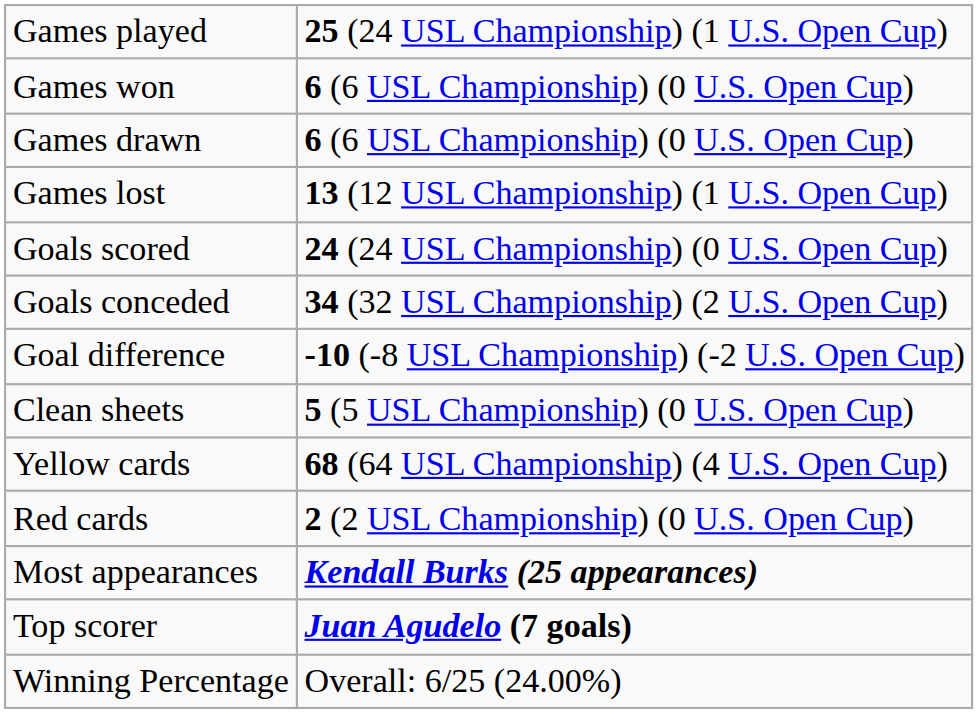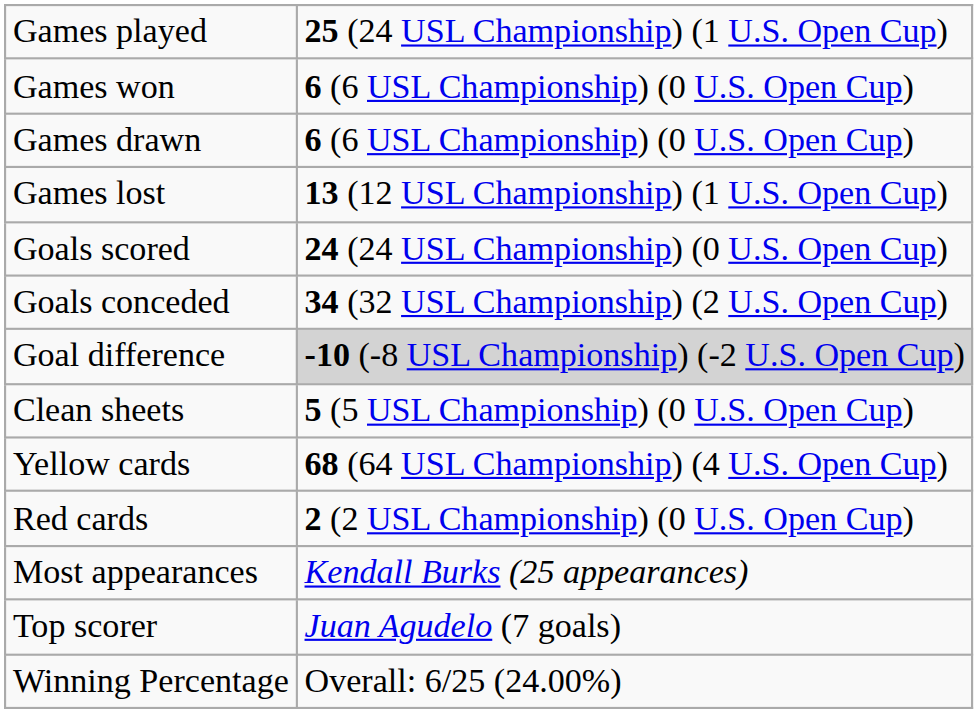(635, 355) no background -> (635, 355) lightgrey background
(531, 572) bold -> (526, 572) normal
(468, 626) bold -> (463, 626) normal
